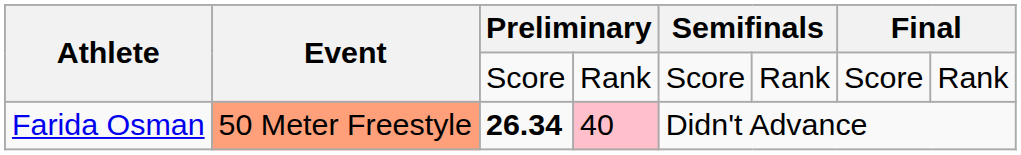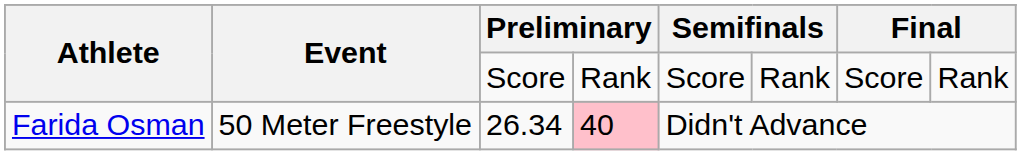(345, 125) lightsalmon background -> (345, 125) no background
(524, 125) bold -> (524, 125) normal
